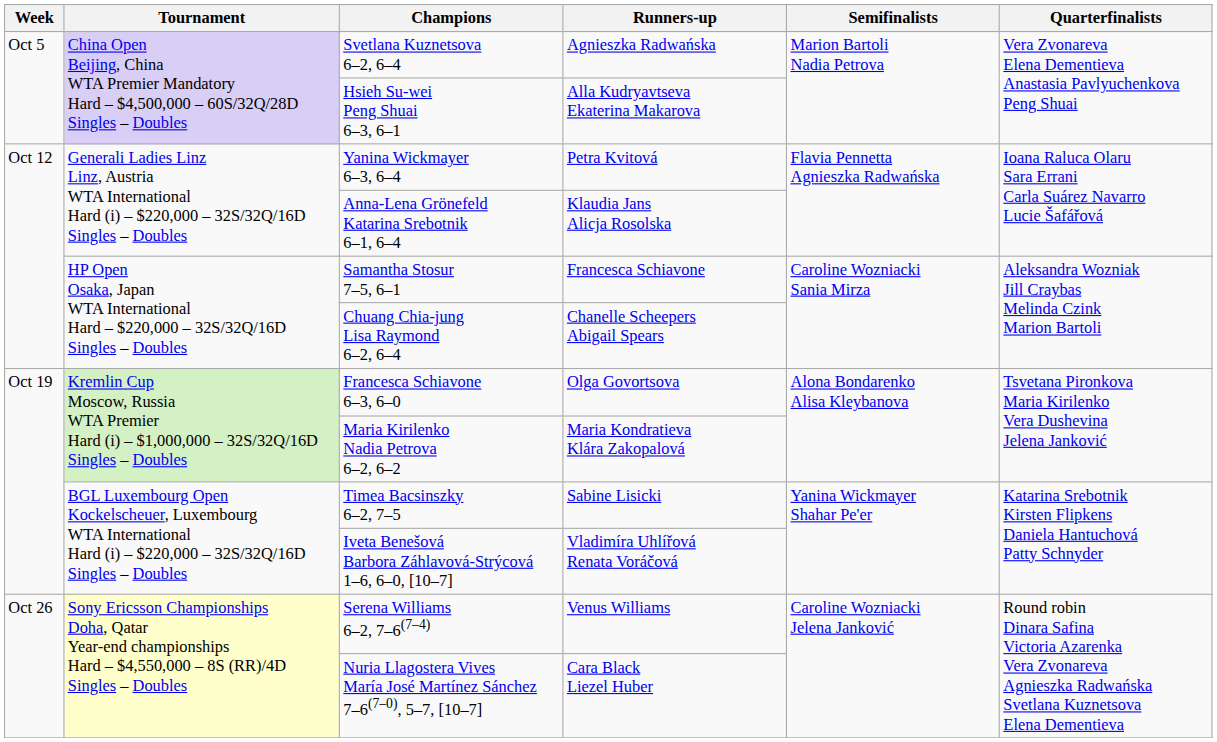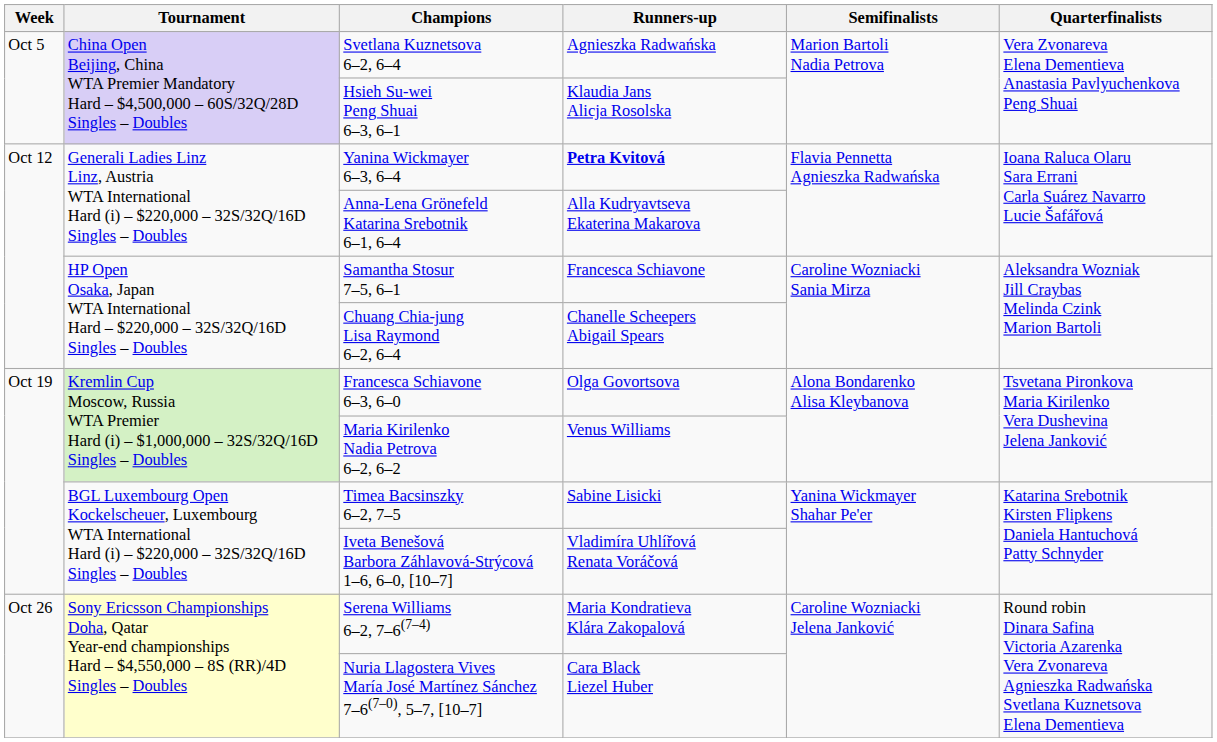(634, 101) Alla Kudryavtseva Ekaterina Makarova -> (619, 101) Klaudia Jans Alicja Rosolska
(612, 157) normal -> (616, 157) bold
(619, 213) Klaudia Jans Alicja Rosolska -> (634, 213) Alla Kudryavtseva Ekaterina Makarova
(629, 438) Maria Kondratieva Klára Zakopalová -> (619, 429) Venus Williams
(619, 607) Venus Williams -> (629, 617) Maria Kondratieva Klára Zakopalová
